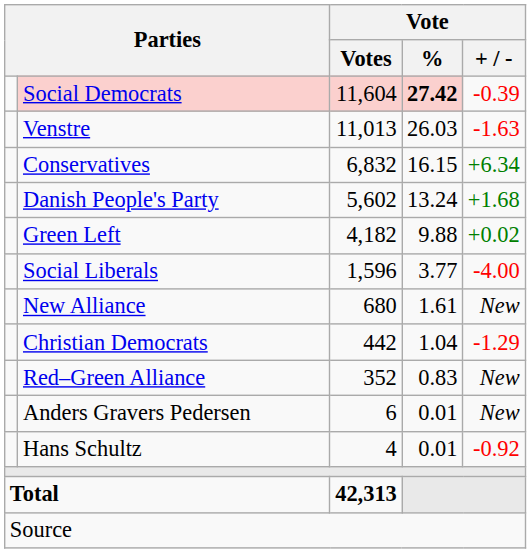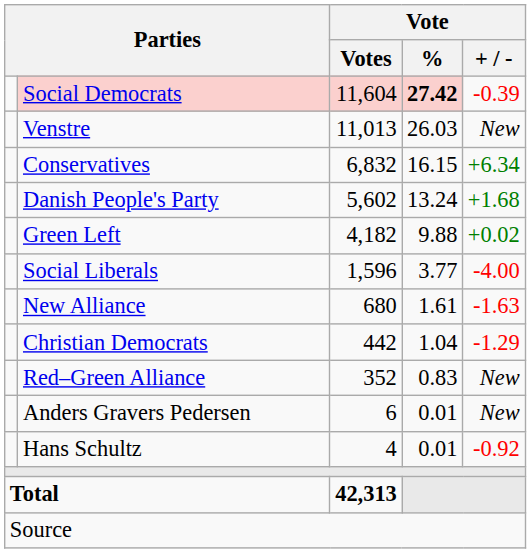(496, 128) -1.63 -> (500, 128) New
(500, 306) New -> (496, 306) -1.63
